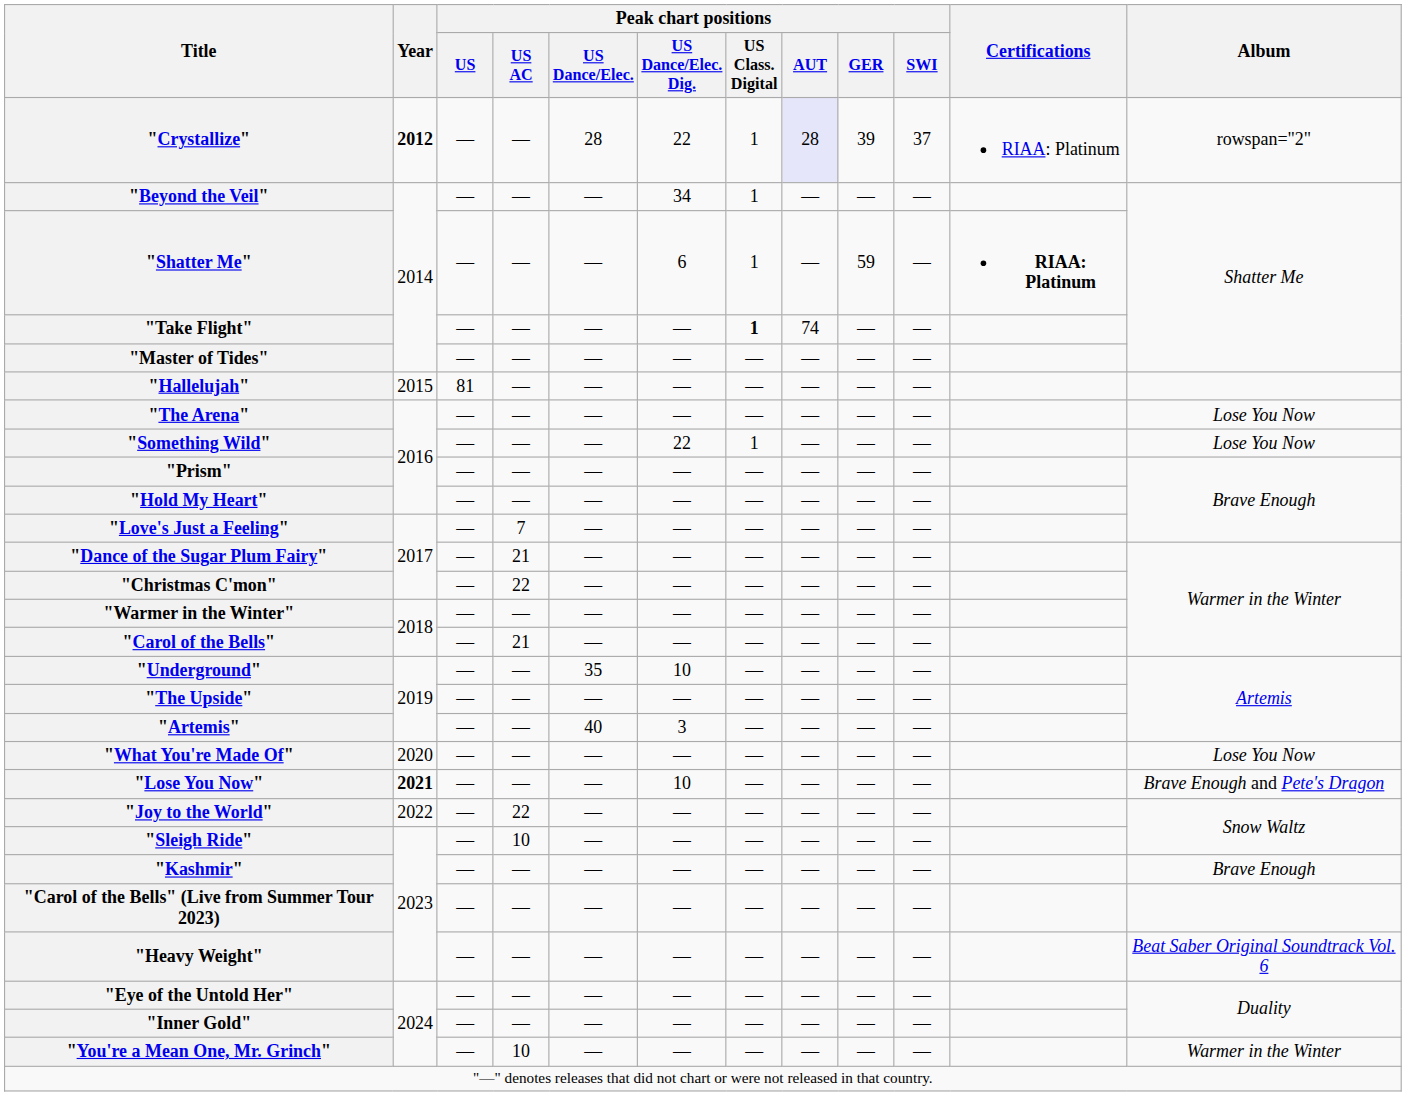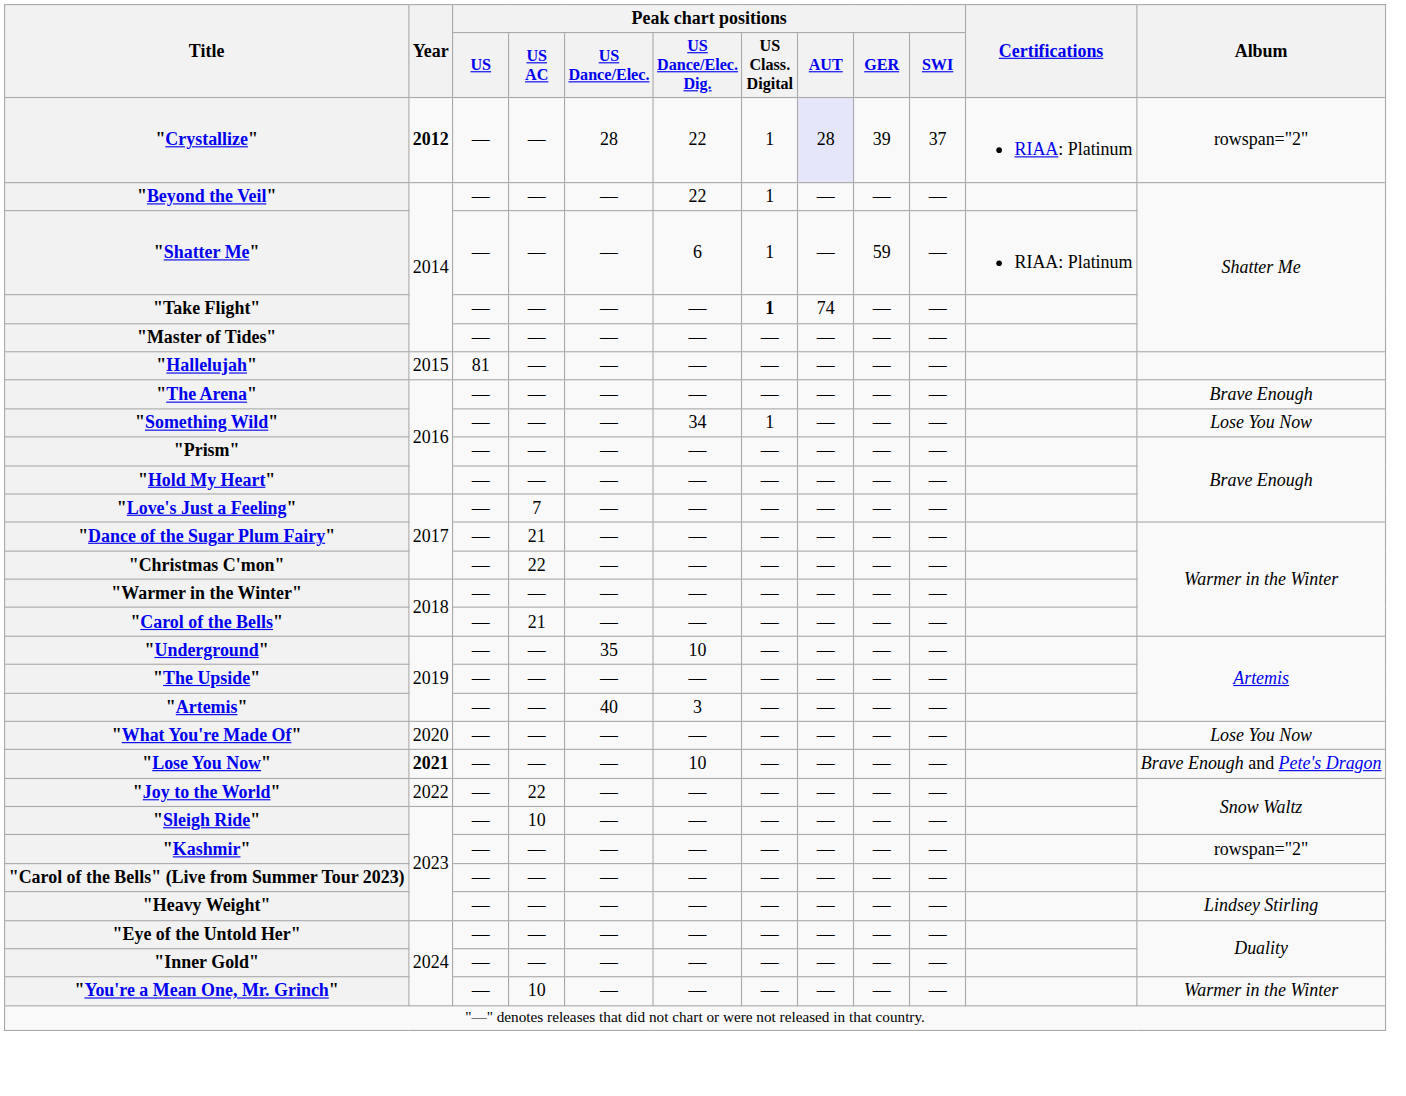(682, 196) 34 -> (698, 196) 22
(1038, 273) bold -> (1051, 263) normal
(1264, 414) Lose You Now -> (1261, 394) Brave Enough
(682, 442) 22 -> (698, 422) 34
(1264, 869) Brave Enough -> (1261, 849) rowspan="2"
(1264, 956) Beat Saber Original Soundtrack Vol. 6 -> (1261, 905) Lindsey Stirling
